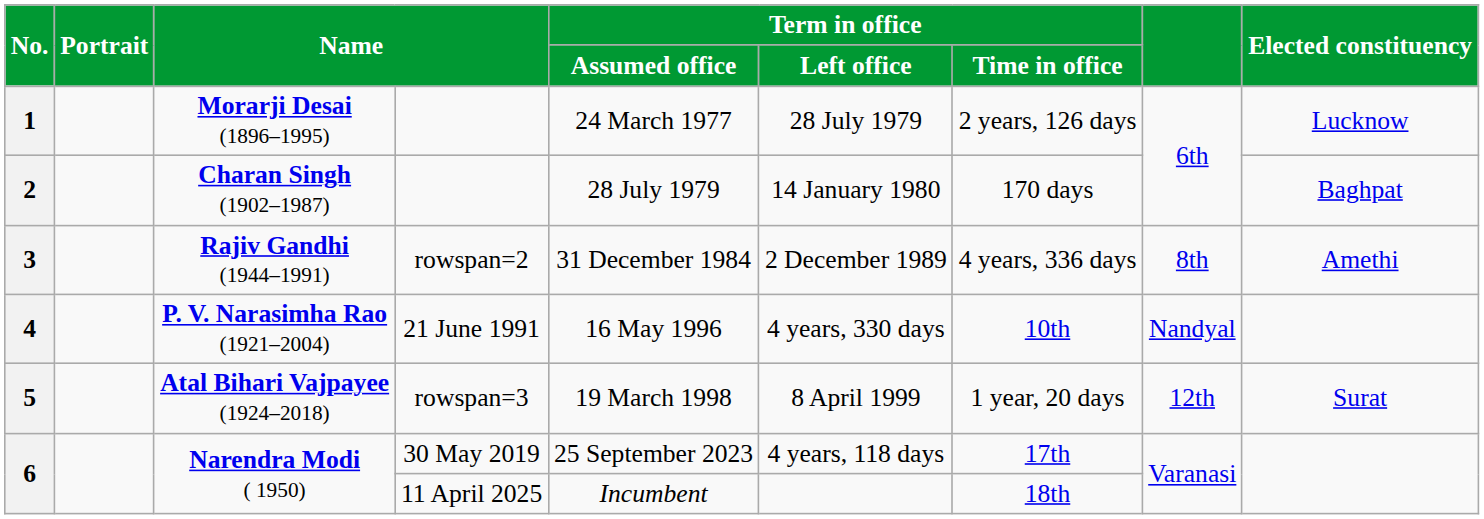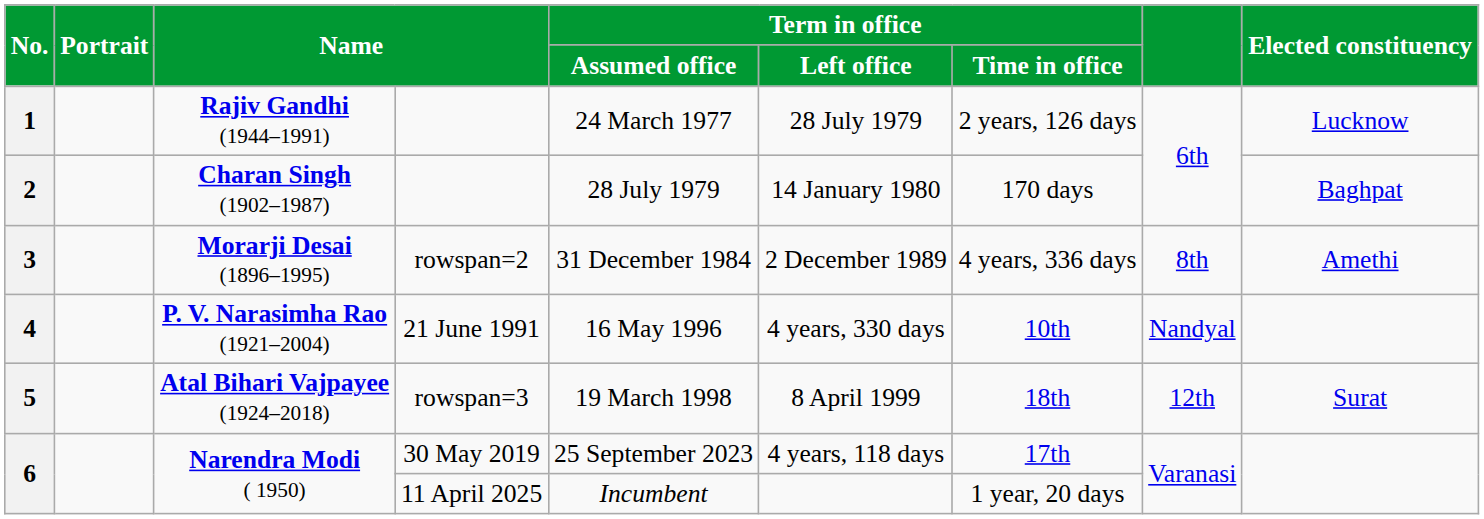(275, 120) Morarji Desai (1896–1995) -> (275, 120) Rajiv Gandhi (1944–1991)
(275, 259) Rajiv Gandhi (1944–1991) -> (275, 259) Morarji Desai (1896–1995)
(1048, 398) 1 year, 20 days -> (1048, 398) 18th
(1048, 493) 18th -> (1048, 493) 1 year, 20 days
